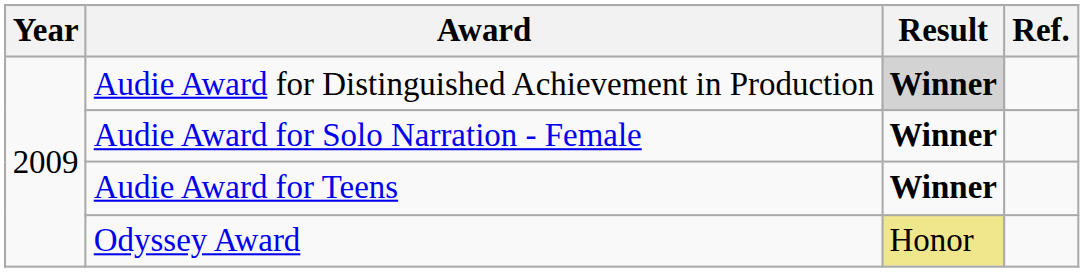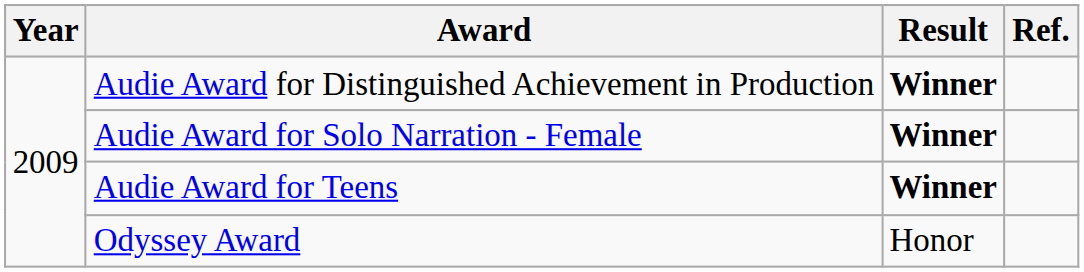(943, 82) lightgrey background -> (943, 82) no background
(932, 239) khaki background -> (932, 239) no background
